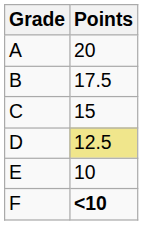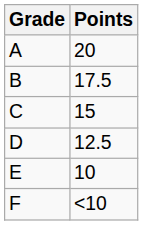(93, 142) khaki background -> (93, 142) no background
(90, 204) bold -> (90, 204) normal
